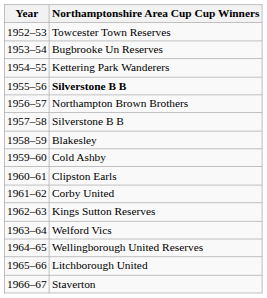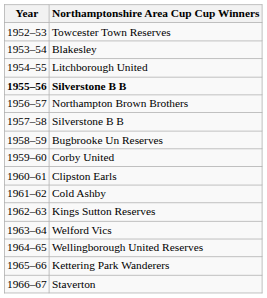(107, 49) Bugbrooke Un Reserves -> (74, 49) Blakesley
(111, 67) Kettering Park Wanderers -> (100, 67) Litchborough United
(27, 85) normal -> (27, 85) bold
(74, 139) Blakesley -> (107, 139) Bugbrooke Un Reserves
(79, 157) Cold Ashby -> (83, 157) Corby United
(83, 194) Corby United -> (79, 194) Cold Ashby
(100, 266) Litchborough United -> (111, 266) Kettering Park Wanderers
